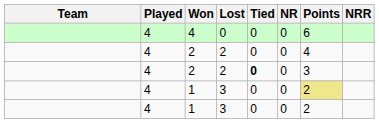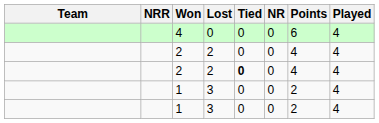columns swapped: (163, 14) <-> (358, 14)
(307, 71) 3 -> (294, 71) 4
(307, 90) khaki background -> (294, 90) no background
